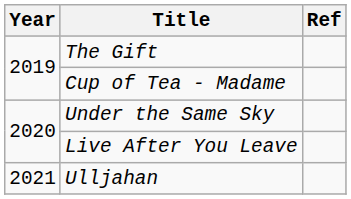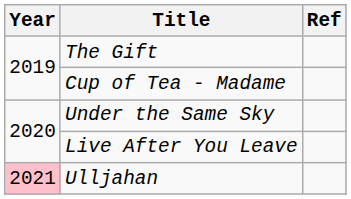(33, 178) no background -> (33, 178) pink background
